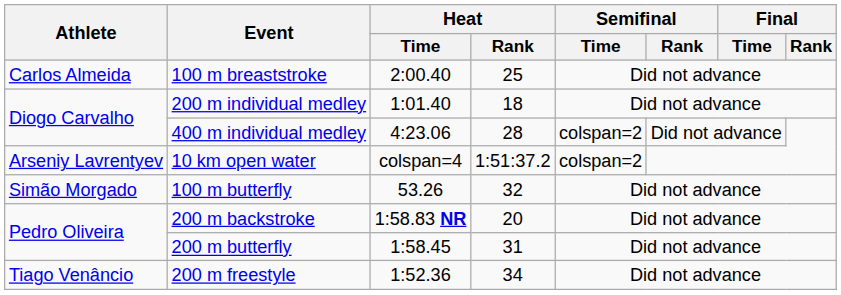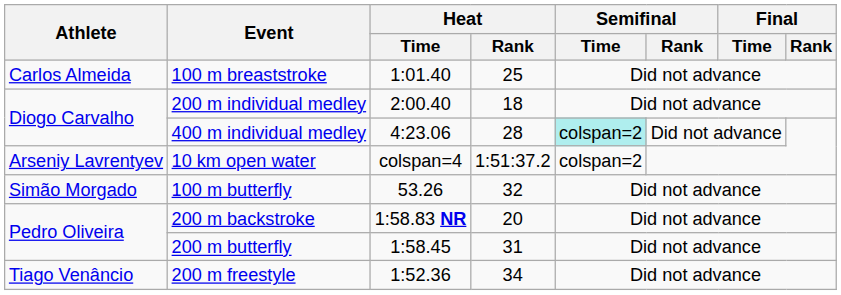(420, 75) 2:00.40 -> (420, 75) 1:01.40
(420, 104) 1:01.40 -> (420, 104) 2:00.40
(601, 132) no background -> (601, 132) paleturquoise background
